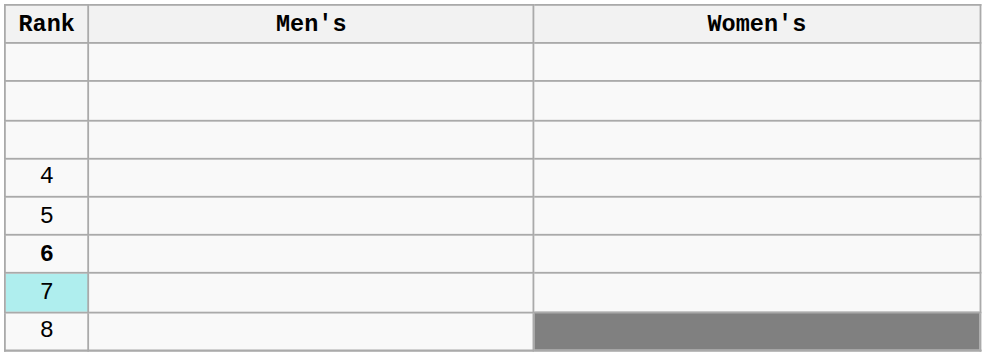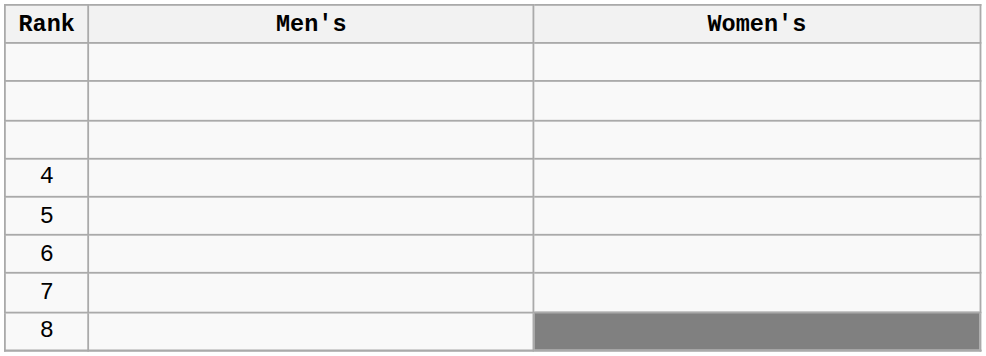(47, 254) bold -> (47, 254) normal
(47, 293) paleturquoise background -> (47, 293) no background
